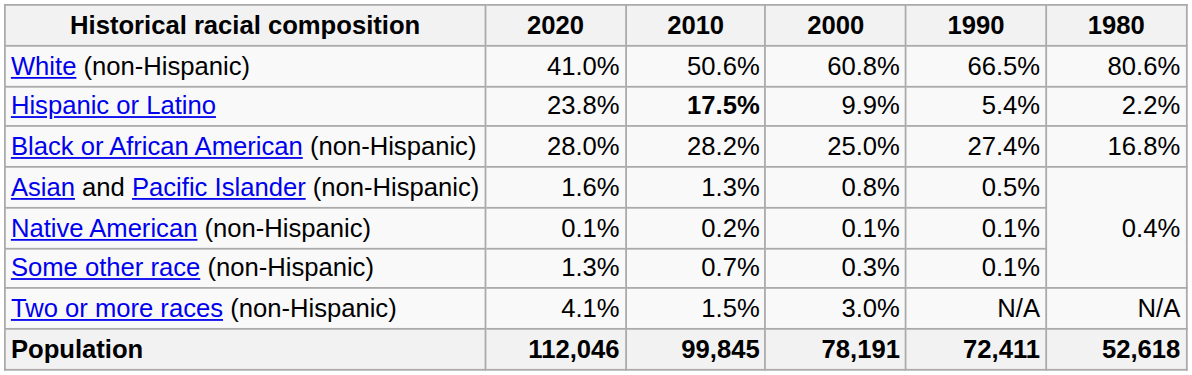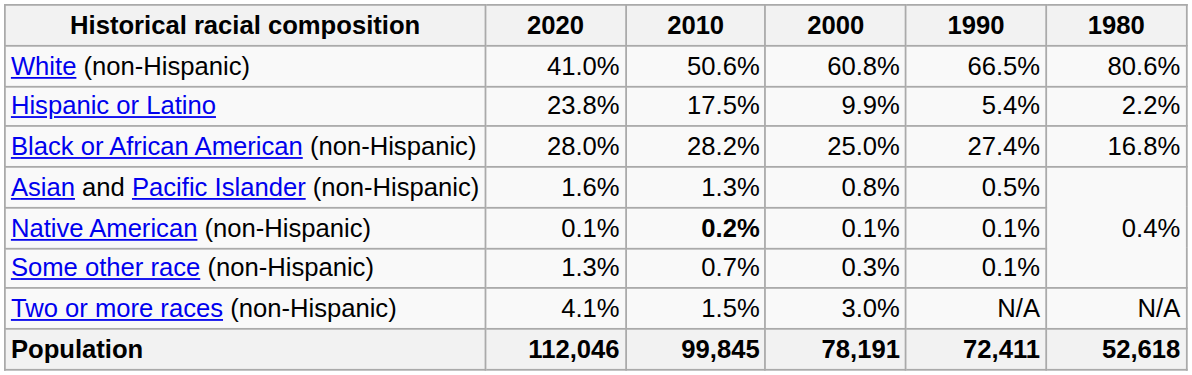(723, 107) bold -> (723, 107) normal
(731, 228) normal -> (731, 228) bold
